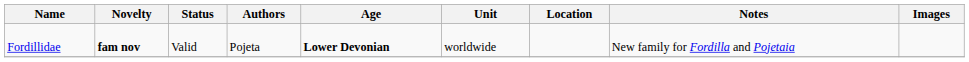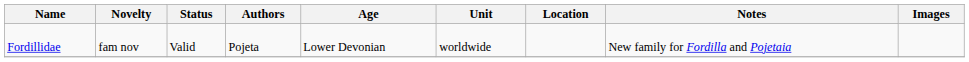(119, 47) bold -> (119, 47) normal
(347, 47) bold -> (344, 47) normal
